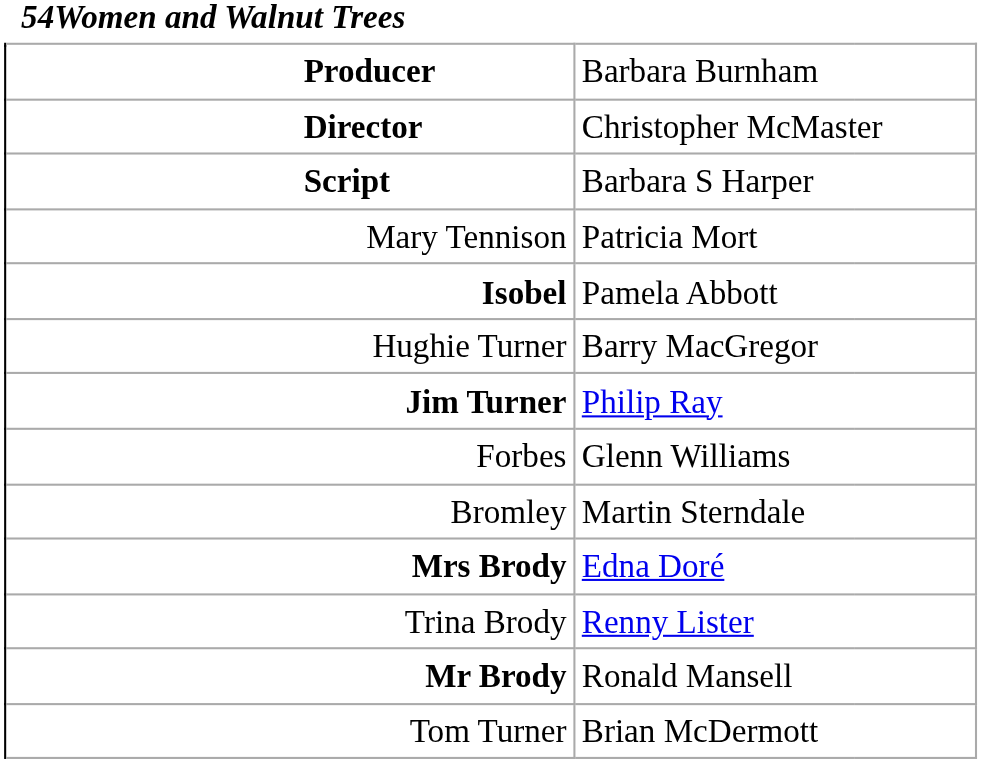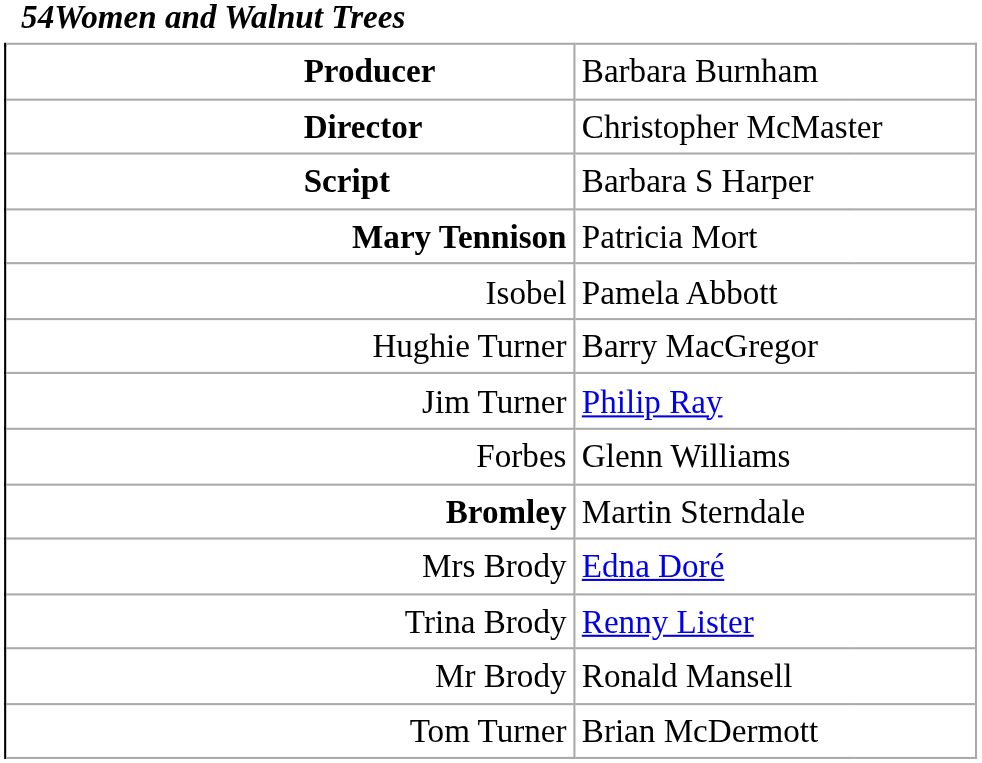(466, 236) normal -> (459, 236) bold
(524, 291) bold -> (526, 291) normal
(486, 401) bold -> (494, 401) normal
(509, 511) normal -> (506, 511) bold
(489, 566) bold -> (494, 566) normal
(496, 676) bold -> (501, 676) normal
